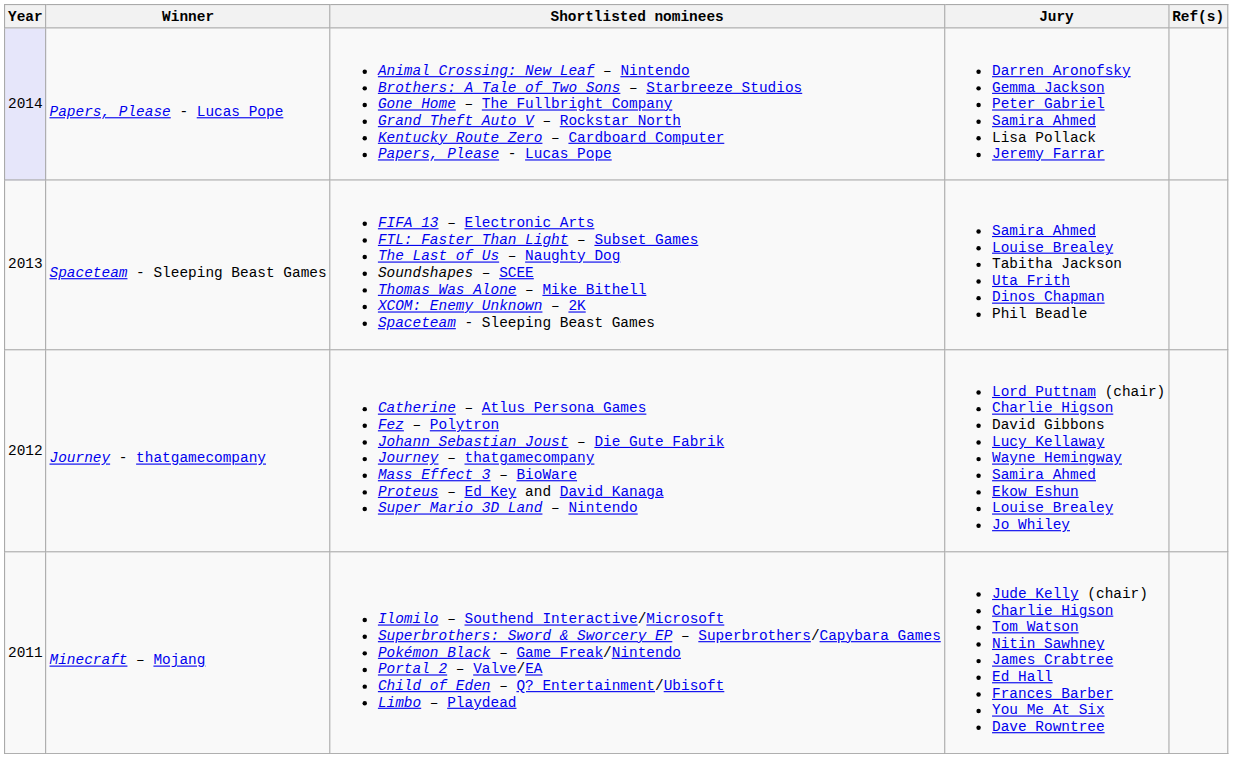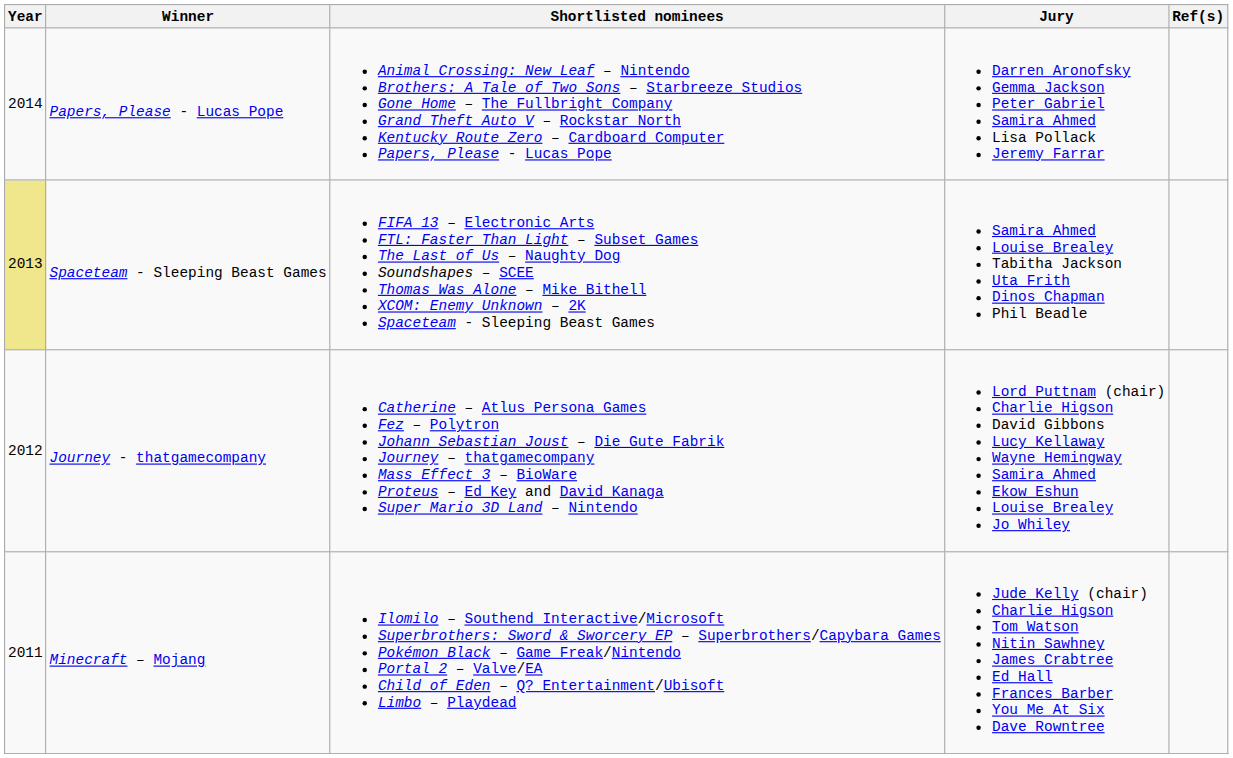(25, 104) lavender background -> (25, 104) no background
(25, 265) no background -> (25, 265) khaki background
